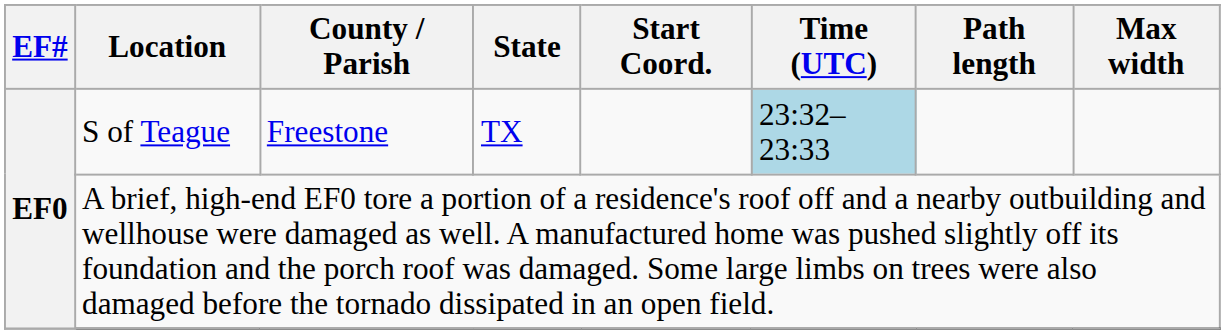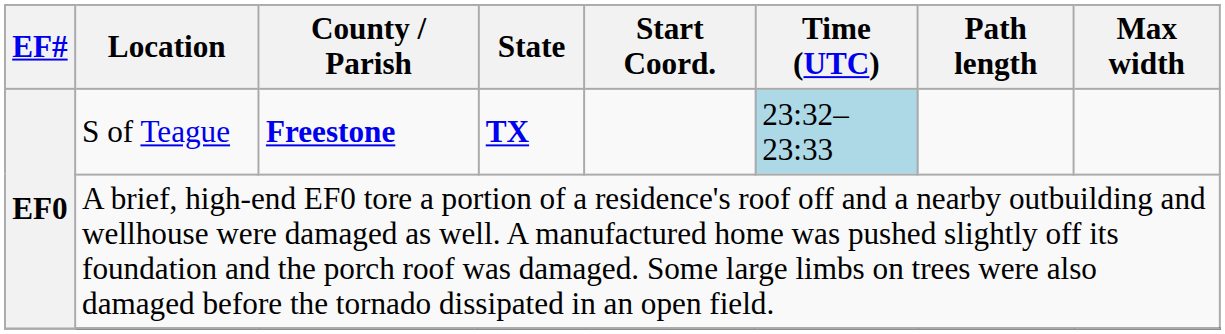(328, 131) normal -> (331, 131) bold
(502, 131) normal -> (507, 131) bold
